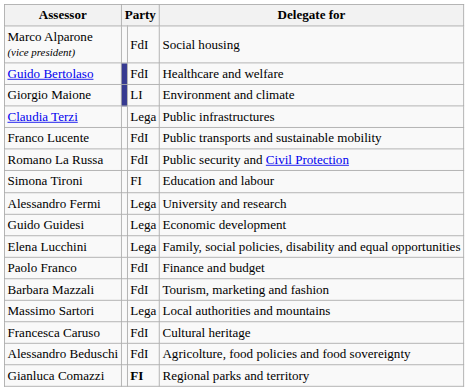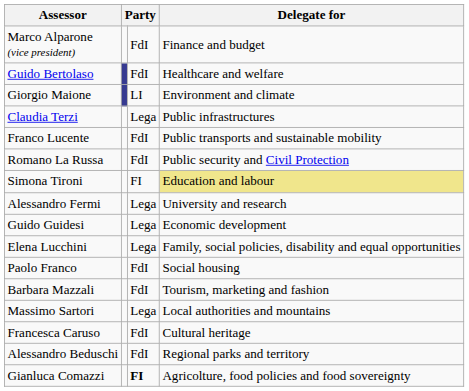(201, 44) Social housing -> (214, 44) Finance and budget
(218, 181) no background -> (218, 181) khaki background
(214, 268) Finance and budget -> (201, 268) Social housing
(286, 354) Agricolture, food policies and food sovereignty -> (236, 354) Regional parks and territory
(236, 375) Regional parks and territory -> (286, 375) Agricolture, food policies and food sovereignty
